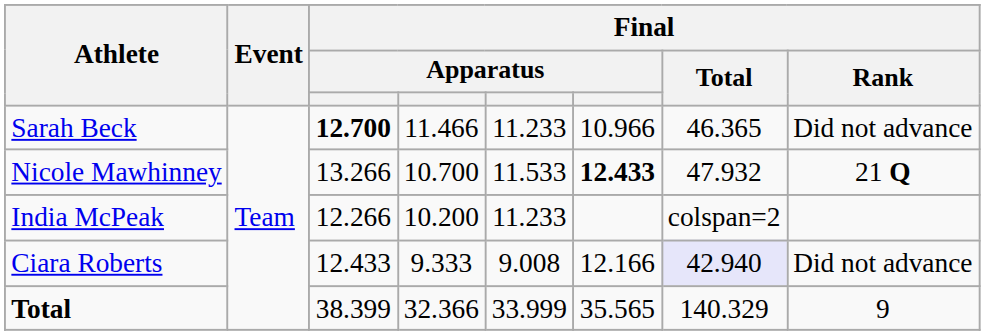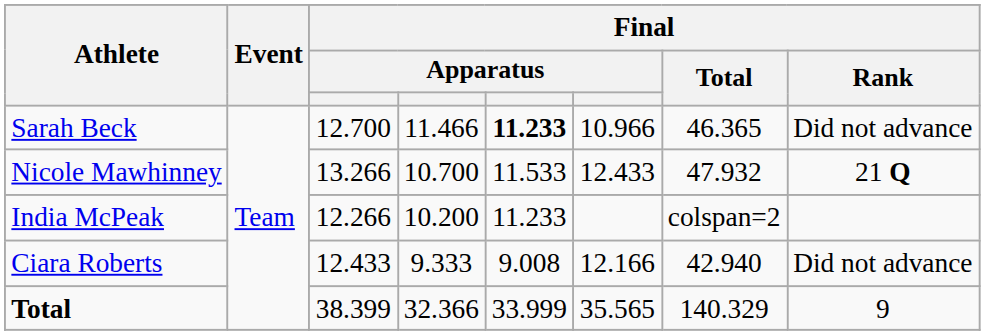(353, 127) bold -> (353, 127) normal
(529, 127) normal -> (529, 127) bold
(617, 172) bold -> (617, 172) normal
(724, 262) lavender background -> (724, 262) no background
